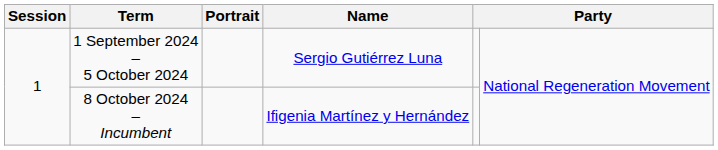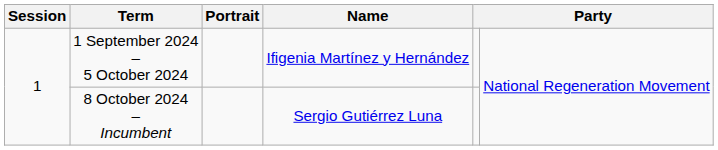(368, 57) Sergio Gutiérrez Luna -> (368, 57) Ifigenia Martínez y Hernández
(368, 116) Ifigenia Martínez y Hernández -> (368, 116) Sergio Gutiérrez Luna
